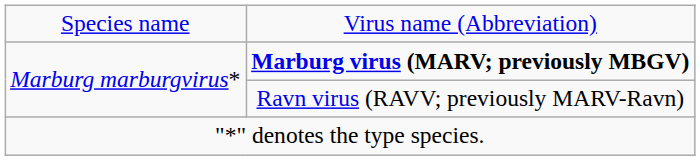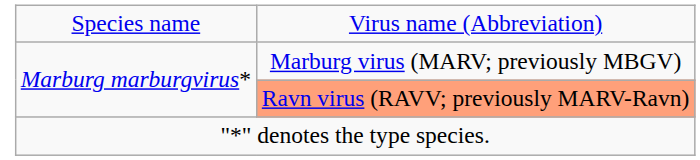(470, 60) bold -> (476, 60) normal
(470, 98) no background -> (476, 98) lightsalmon background
